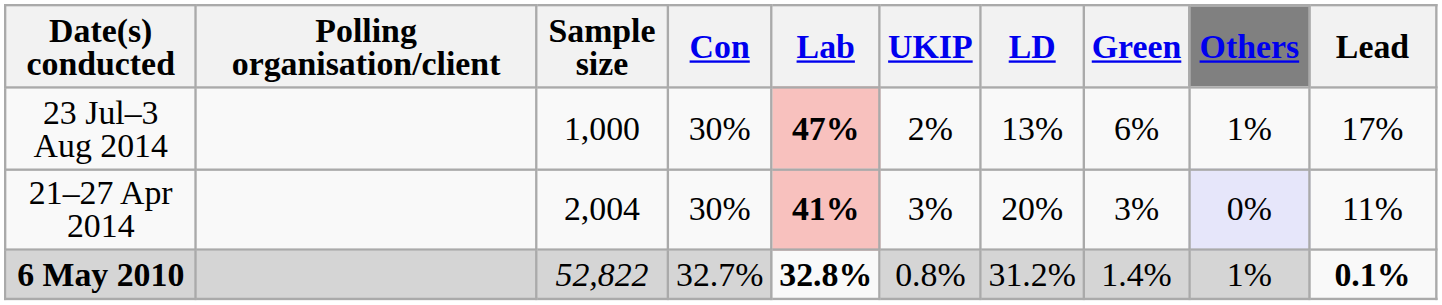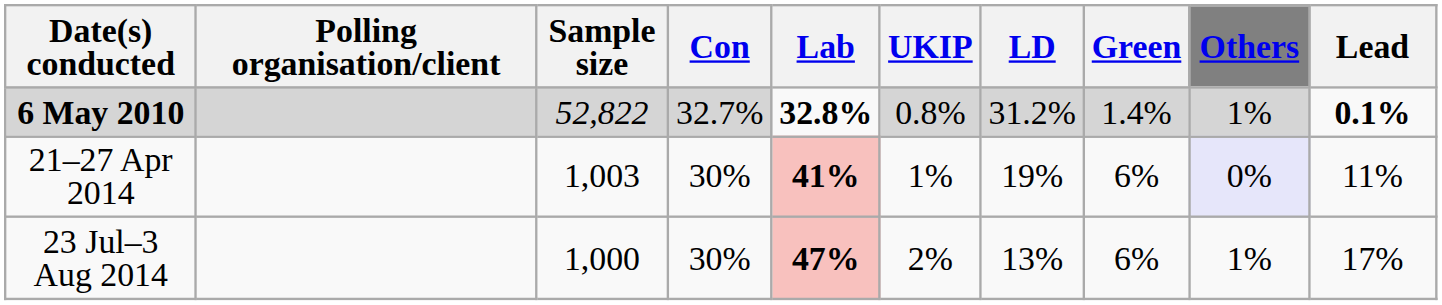rows swapped: (101, 128) <-> (101, 275)
(602, 210) 2,004 -> (602, 177) 1,003
(930, 210) 3% -> (930, 177) 1%
(1032, 210) 20% -> (1032, 177) 19%
(1137, 210) 3% -> (1137, 177) 6%
